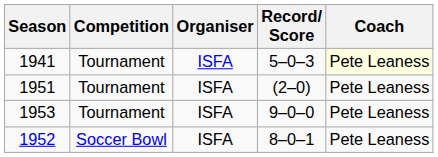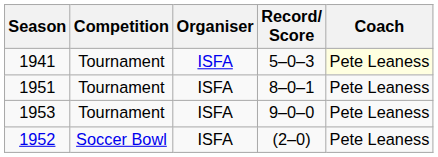(292, 87) (2–0) -> (292, 87) 8–0–1
(292, 139) 8–0–1 -> (292, 139) (2–0)
